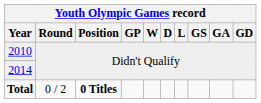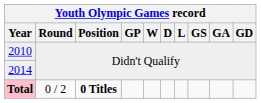(20, 88) no background -> (20, 88) pink background
